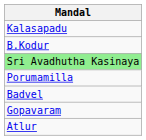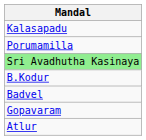(28, 45) B.Kodur -> (40, 45) Porumamilla
(40, 78) Porumamilla -> (28, 78) B.Kodur
